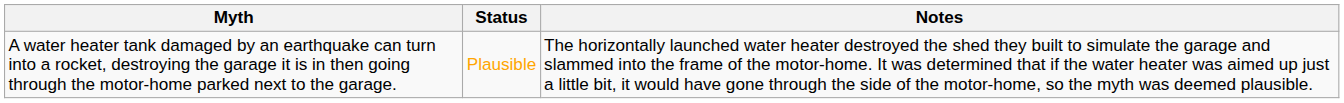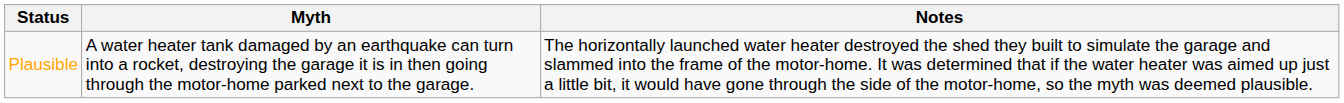columns swapped: (234, 18) <-> (501, 18)
